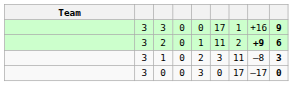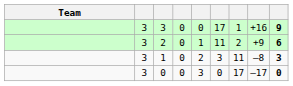(259, 42) bold -> (259, 42) normal
